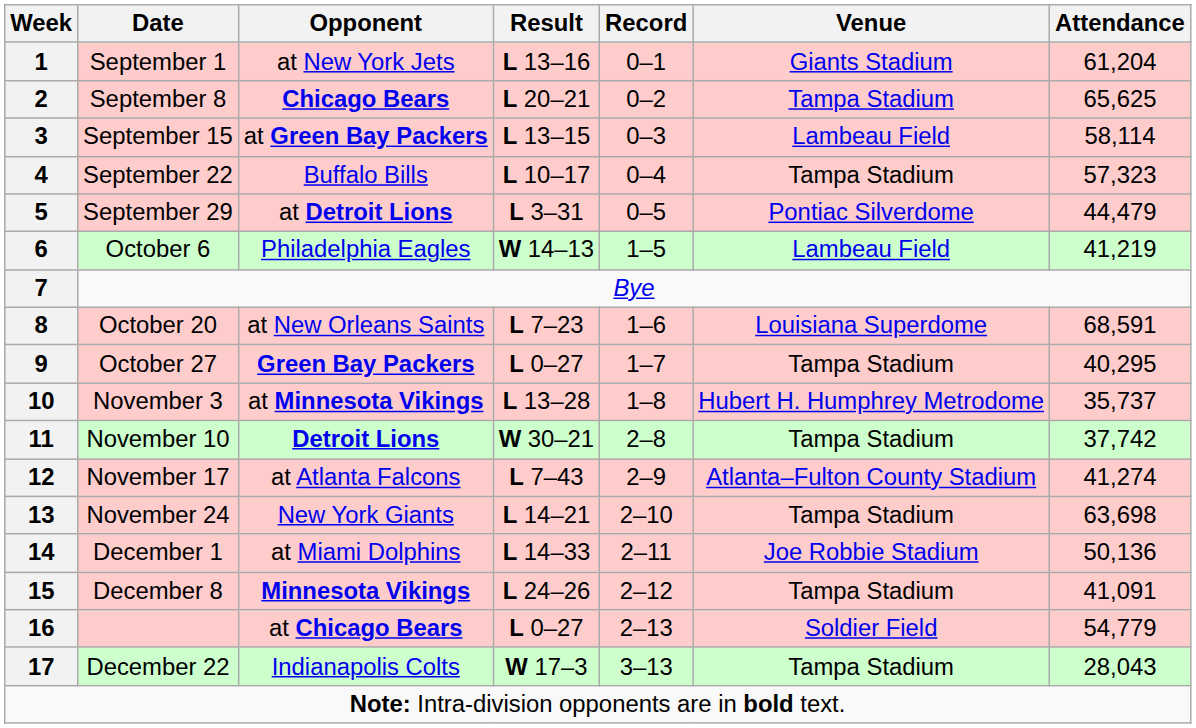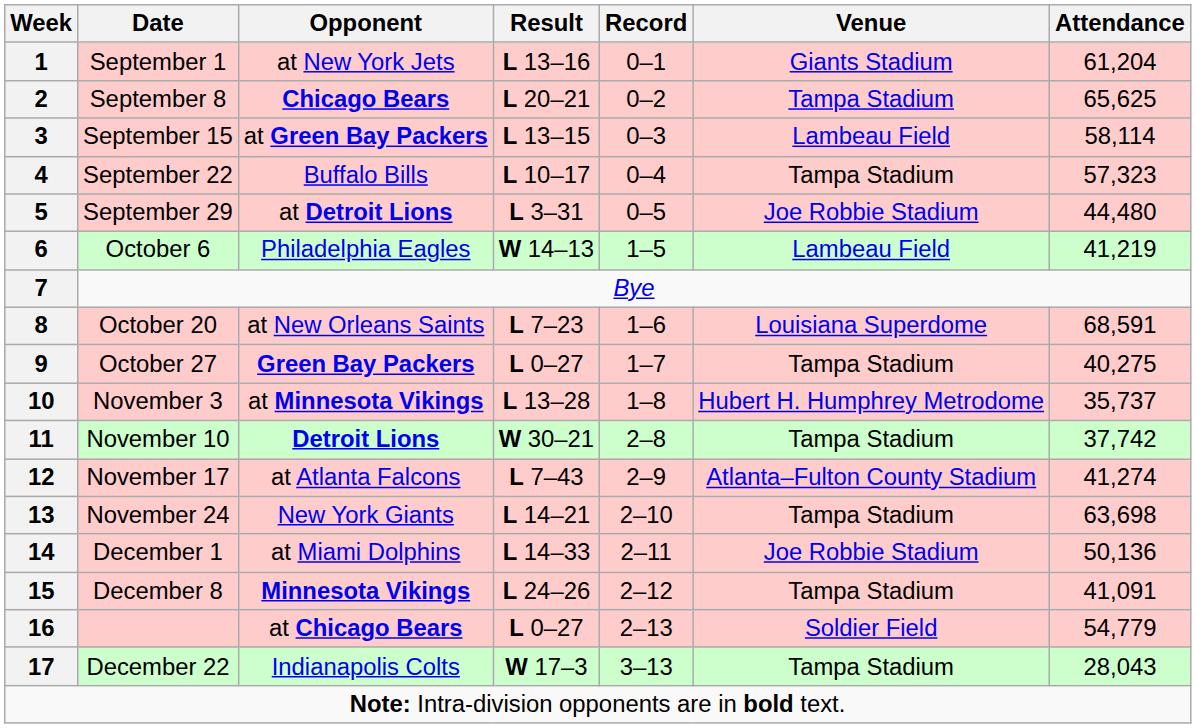(871, 212) Pontiac Silverdome -> (871, 212) Joe Robbie Stadium
(1120, 212) 44,479 -> (1120, 212) 44,480
(1120, 363) 40,295 -> (1120, 363) 40,275
